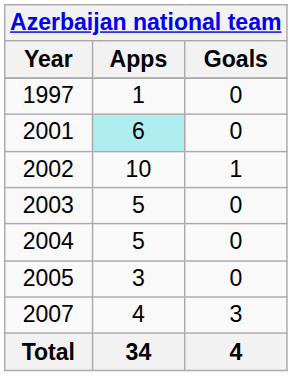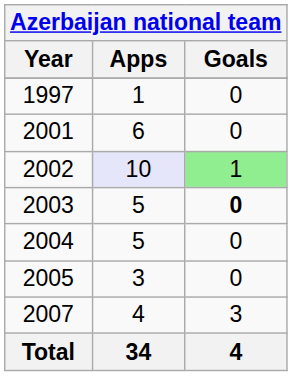(138, 132) paleturquoise background -> (138, 132) no background
(138, 168) no background -> (138, 168) lavender background
(236, 168) no background -> (236, 168) lightgreen background
(236, 205) normal -> (236, 205) bold
